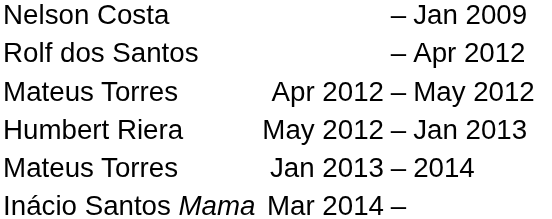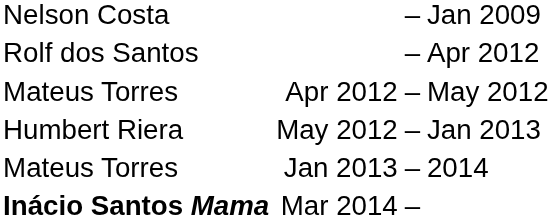(129, 205) normal -> (136, 205) bold
